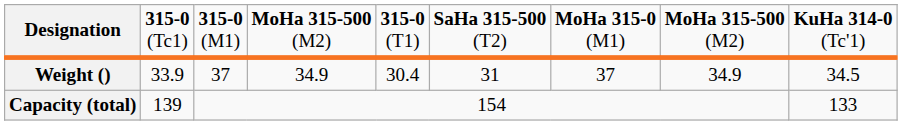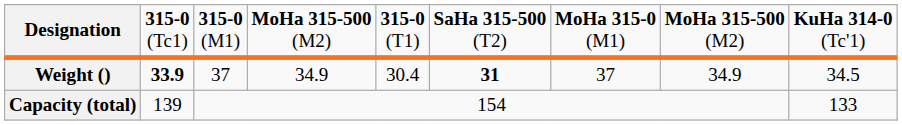(167, 74) normal -> (167, 74) bold
(490, 74) normal -> (490, 74) bold
